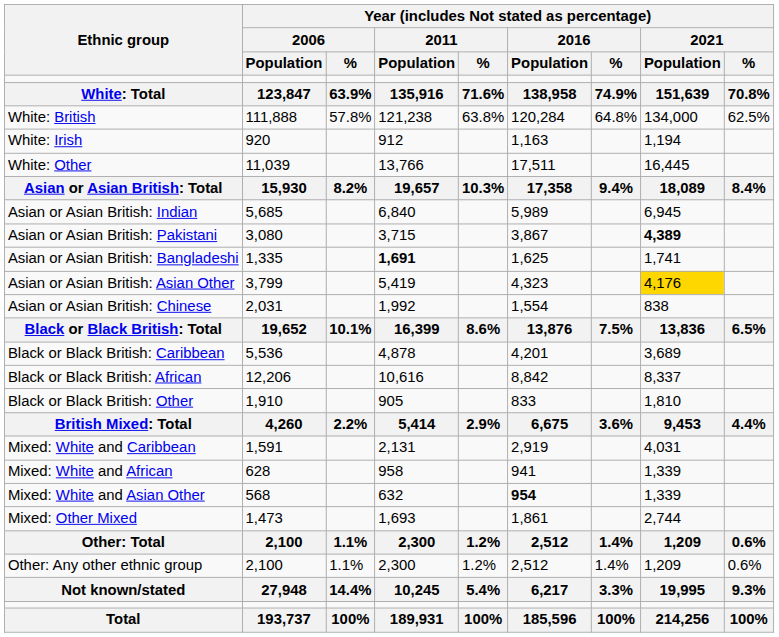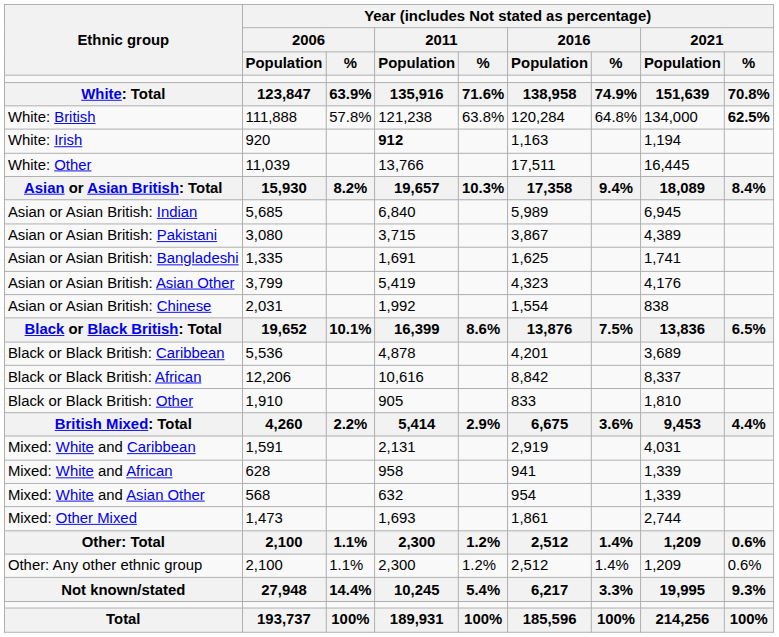(749, 117) normal -> (749, 117) bold
(391, 141) normal -> (391, 141) bold
(663, 235) bold -> (663, 235) normal
(397, 259) bold -> (397, 259) normal
(663, 282) gold background -> (663, 282) no background
(524, 495) bold -> (524, 495) normal
